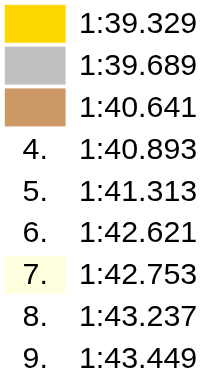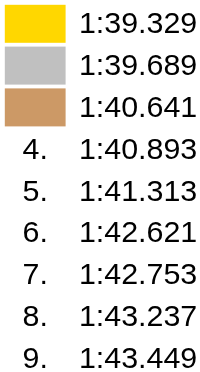(35, 274) lightyellow background -> (35, 274) no background
